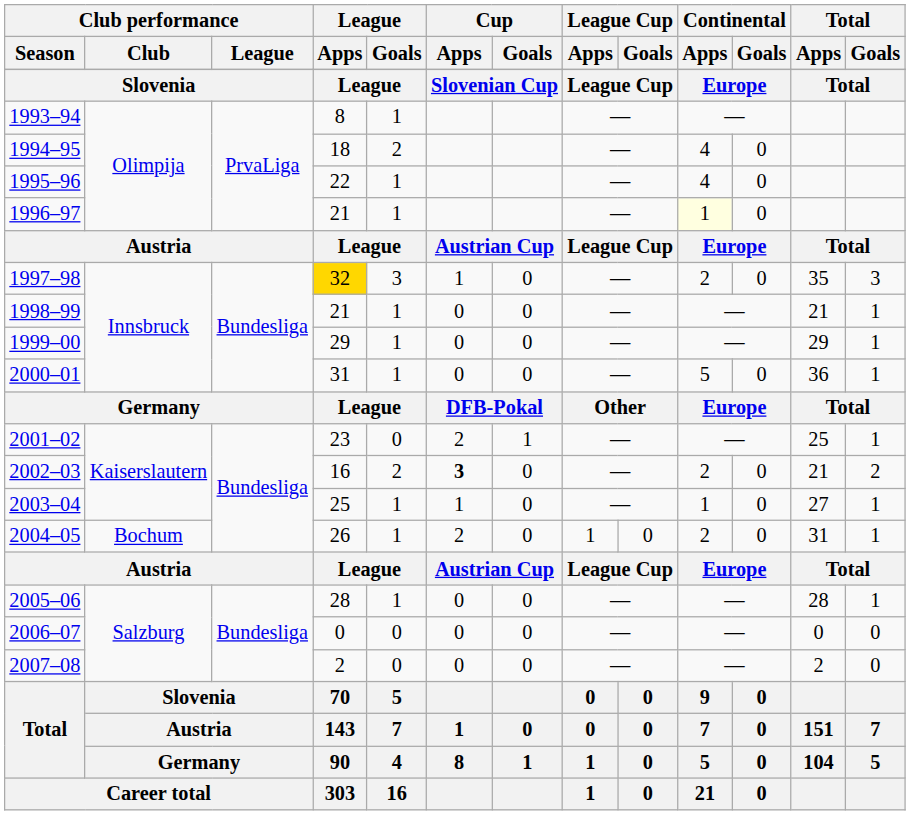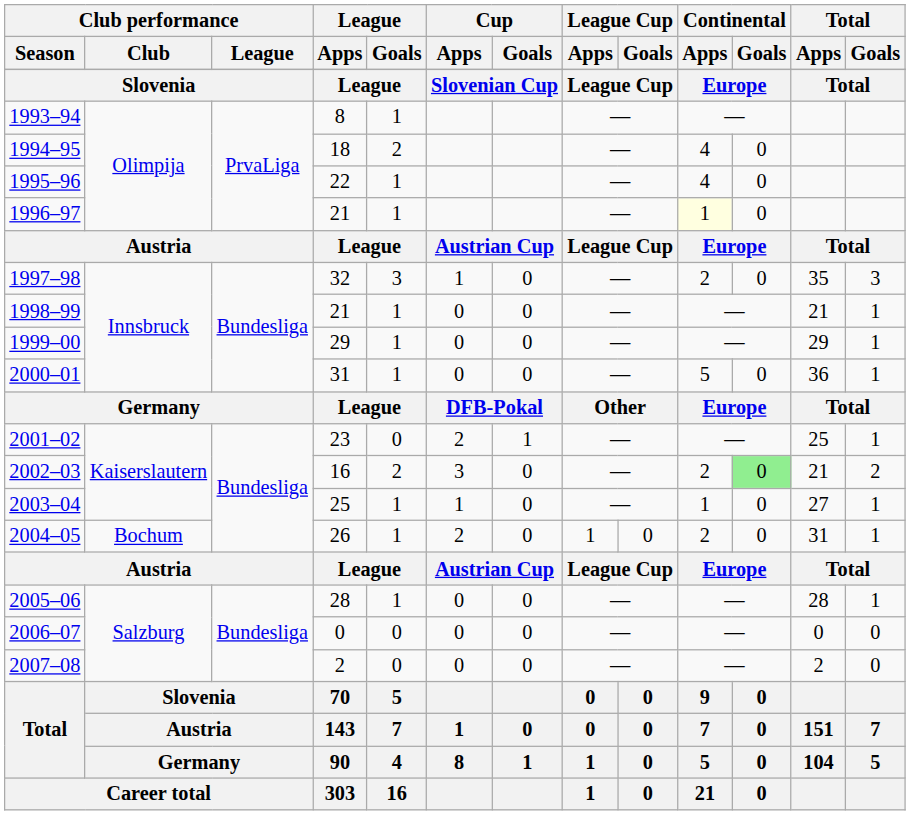(340, 278) gold background -> (340, 278) no background
(459, 471) bold -> (459, 471) normal
(762, 471) no background -> (762, 471) lightgreen background
